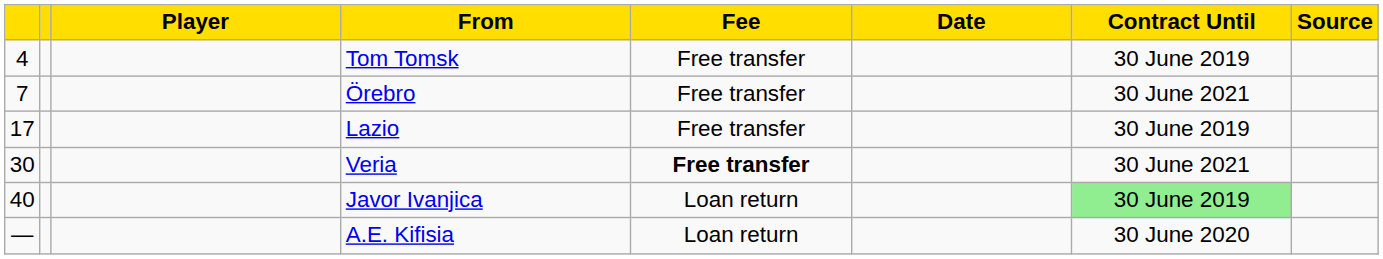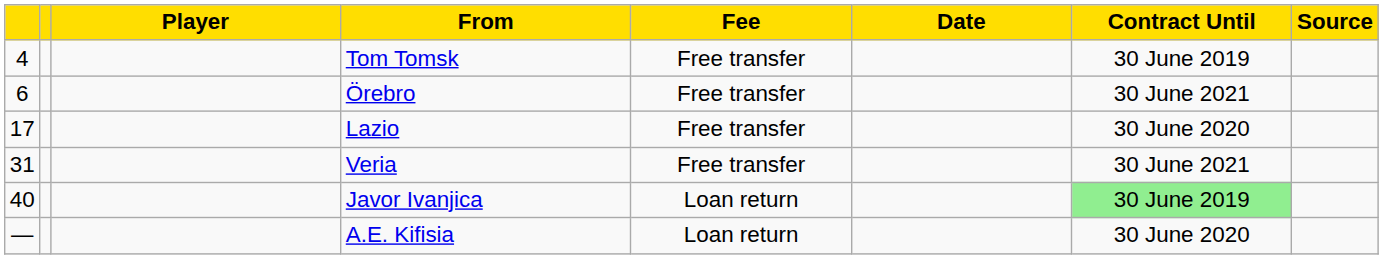(22, 93) 7 -> (22, 93) 6
(1182, 128) 30 June 2019 -> (1182, 128) 30 June 2020
(22, 164) 30 -> (22, 164) 31
(741, 164) bold -> (741, 164) normal
